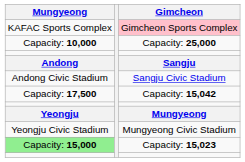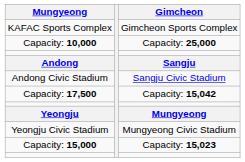(179, 27) pink background -> (179, 27) no background
(60, 145) lightgreen background -> (60, 145) no background
